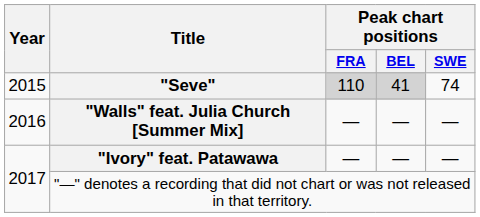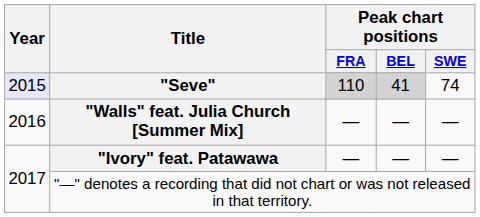(27, 85) no background -> (27, 85) lavender background
